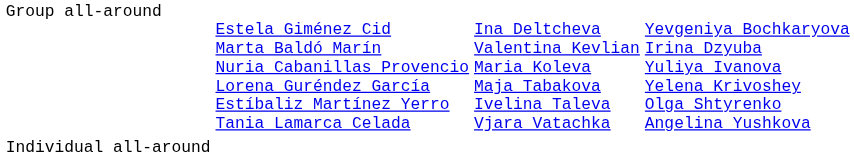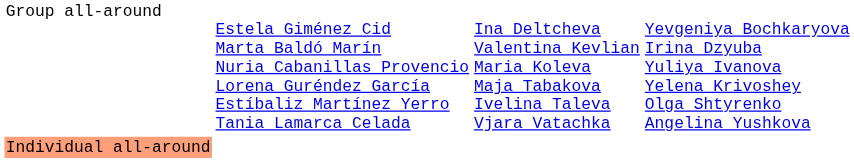(108, 147) no background -> (108, 147) lightsalmon background
